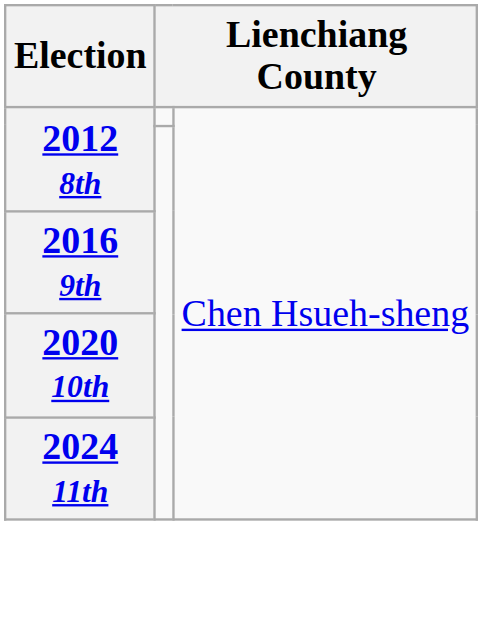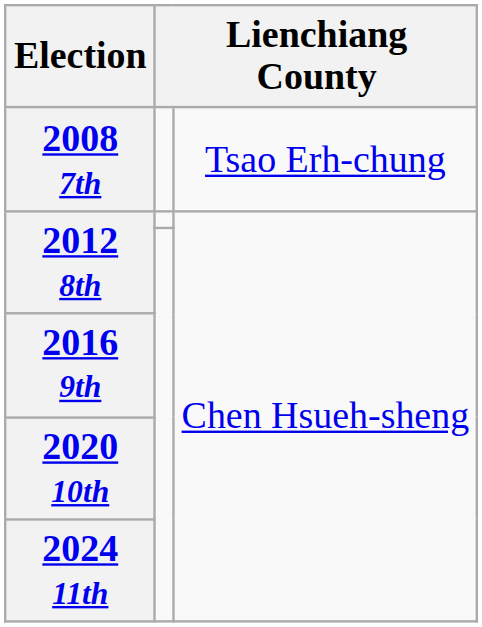+ row: (80, 158)
